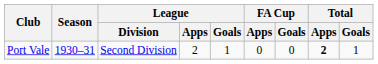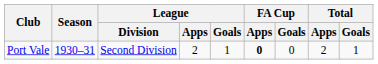(259, 50) normal -> (259, 50) bold
(324, 50) bold -> (324, 50) normal
